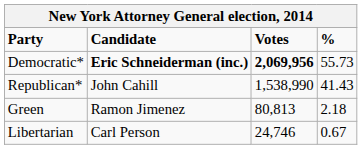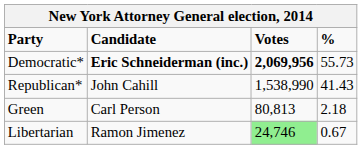(138, 109) Ramon Jimenez -> (125, 109) Carl Person
(125, 132) Carl Person -> (138, 132) Ramon Jimenez
(275, 132) no background -> (275, 132) lightgreen background
